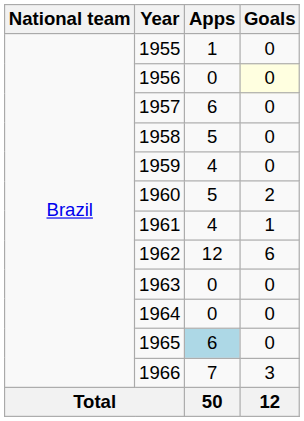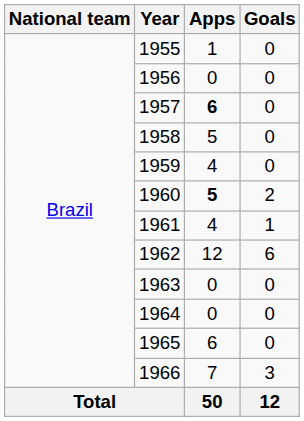(270, 78) lightyellow background -> (270, 78) no background
(212, 107) normal -> (212, 107) bold
(212, 195) normal -> (212, 195) bold
(212, 343) lightblue background -> (212, 343) no background
